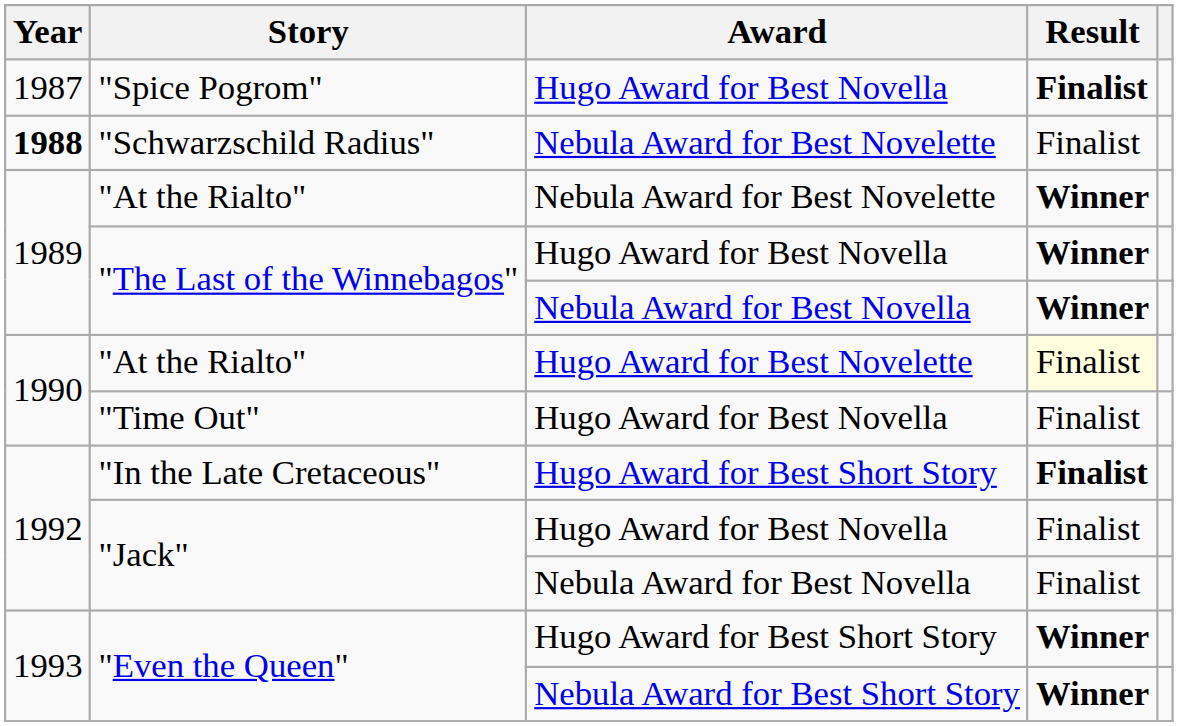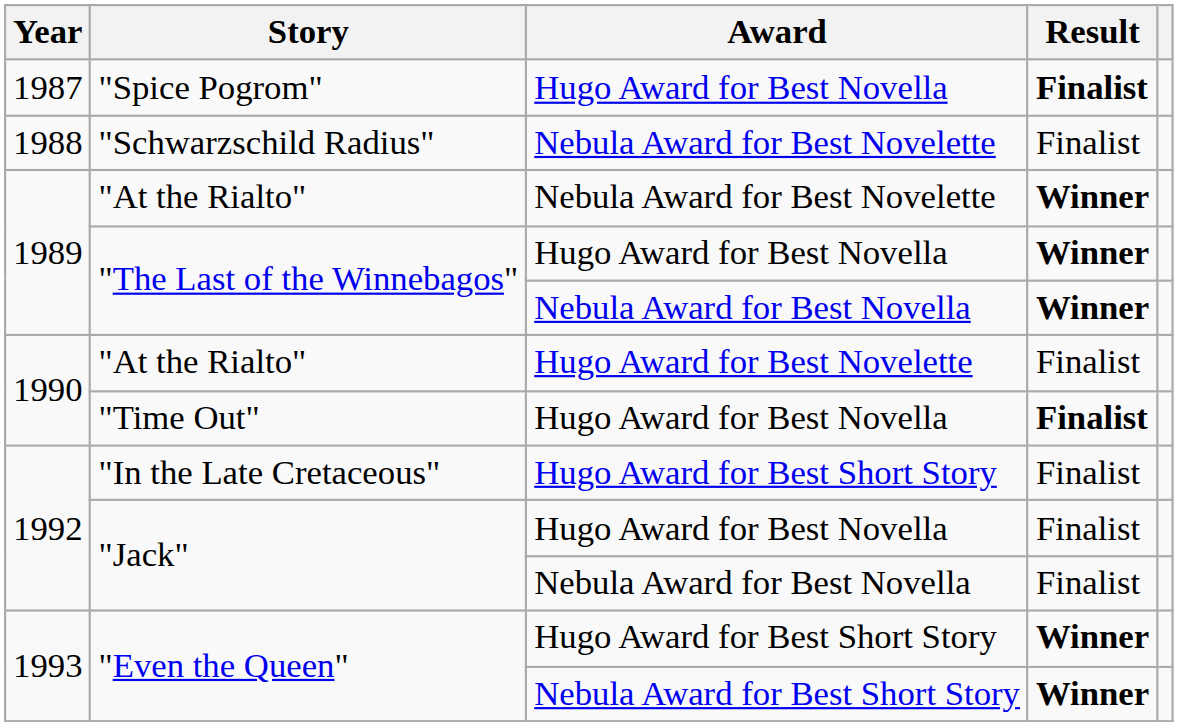(48, 142) bold -> (48, 142) normal
(1088, 362) lightyellow background -> (1088, 362) no background
(1088, 417) normal -> (1092, 417) bold
(1092, 472) bold -> (1088, 472) normal
